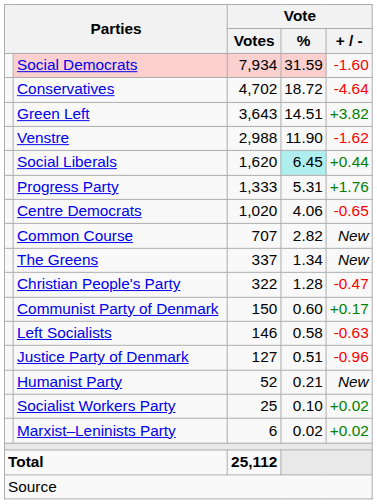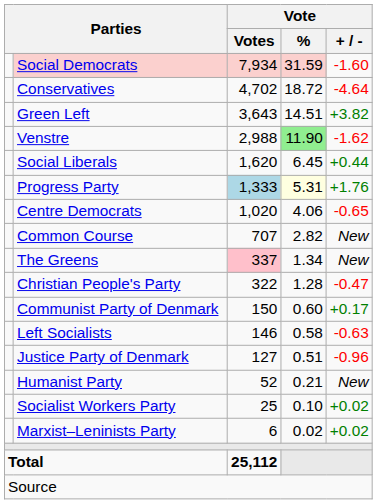(304, 138) no background -> (304, 138) lightgreen background
(308, 162) paleturquoise background -> (308, 162) no background
(258, 187) no background -> (258, 187) lightblue background
(308, 187) no background -> (308, 187) lightyellow background
(264, 260) no background -> (264, 260) pink background
